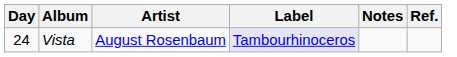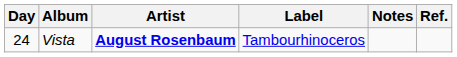(161, 39) normal -> (165, 39) bold
(294, 39) lavender background -> (304, 39) no background
